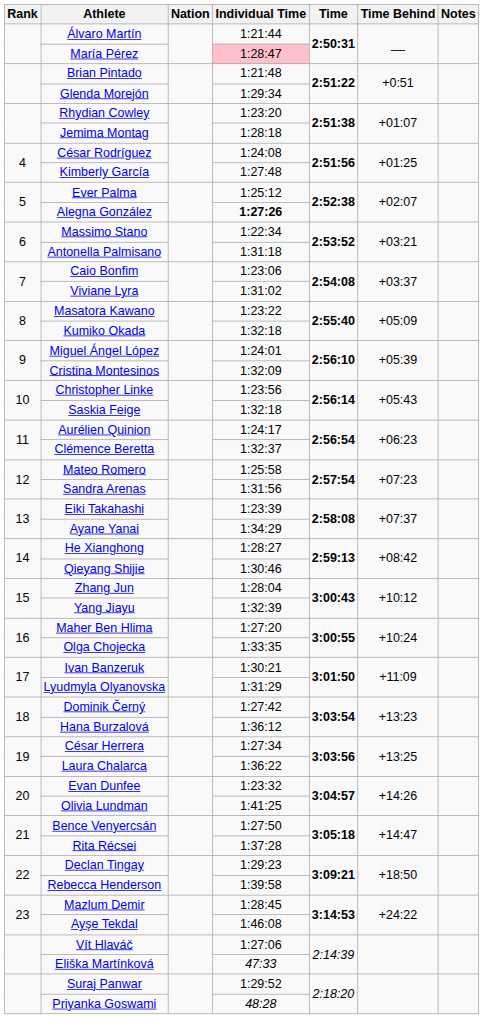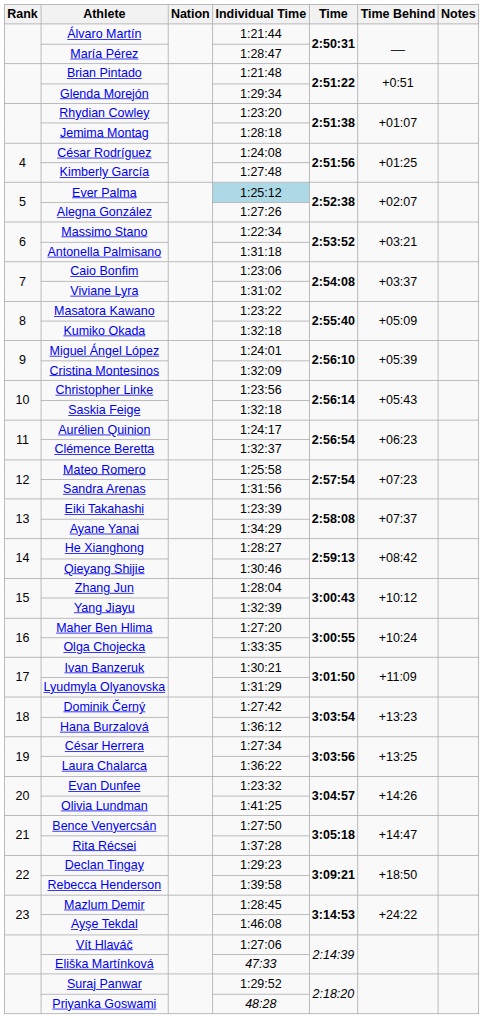(261, 53) pink background -> (261, 53) no background
(261, 192) no background -> (261, 192) lightblue background
(261, 212) bold -> (261, 212) normal
